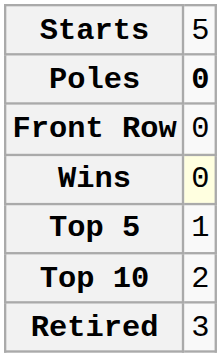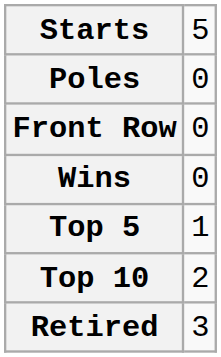(200, 80) bold -> (200, 80) normal
(200, 179) lightyellow background -> (200, 179) no background
